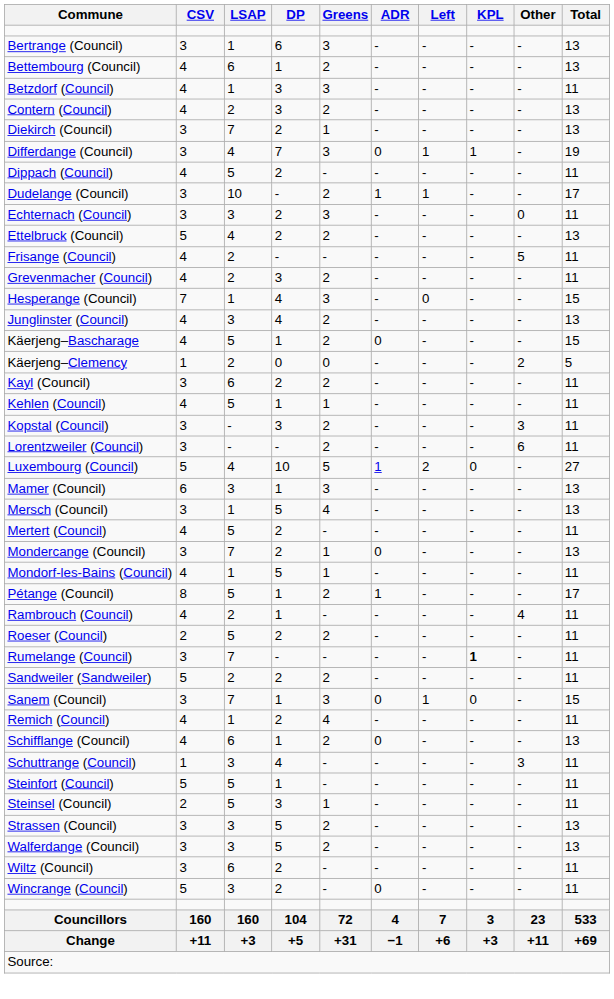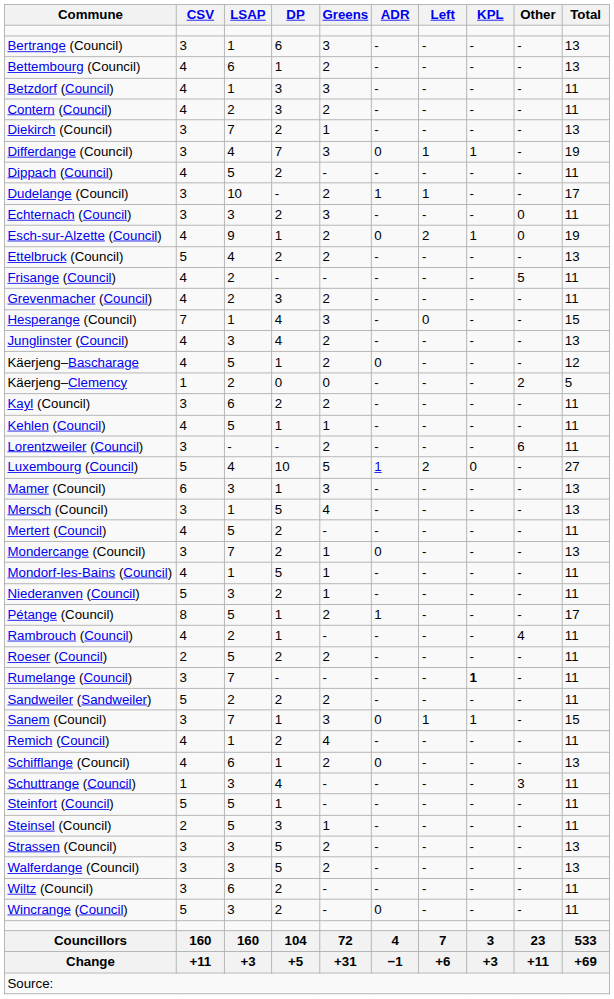(572, 109) 13 -> (572, 109) 11
+ row: (85, 235)
(572, 341) 15 -> (572, 362) 12
- row: (58, 425)
+ row: (74, 593)
(473, 699) 0 -> (473, 720) 1
